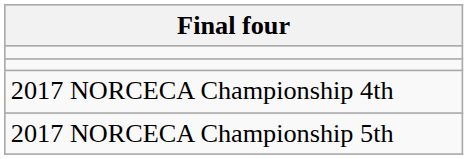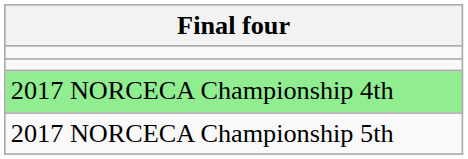(202, 91) no background -> (202, 91) lightgreen background
